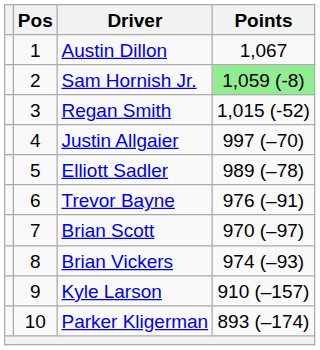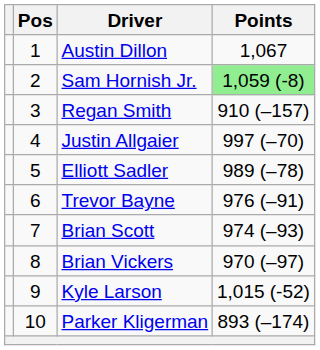(263, 110) 1,015 (-52) -> (263, 110) 910 (–157)
(263, 230) 970 (–97) -> (263, 230) 974 (–93)
(263, 260) 974 (–93) -> (263, 260) 970 (–97)
(263, 291) 910 (–157) -> (263, 291) 1,015 (-52)
